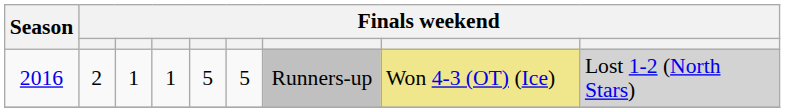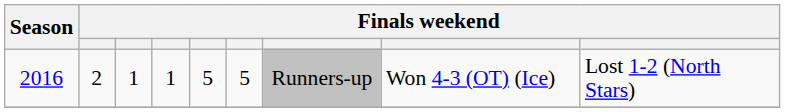(471, 77) khaki background -> (471, 77) no background
(653, 77) lightgrey background -> (653, 77) no background
